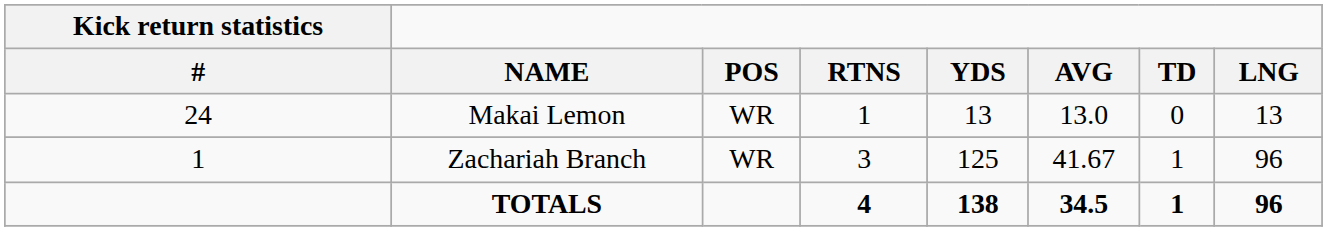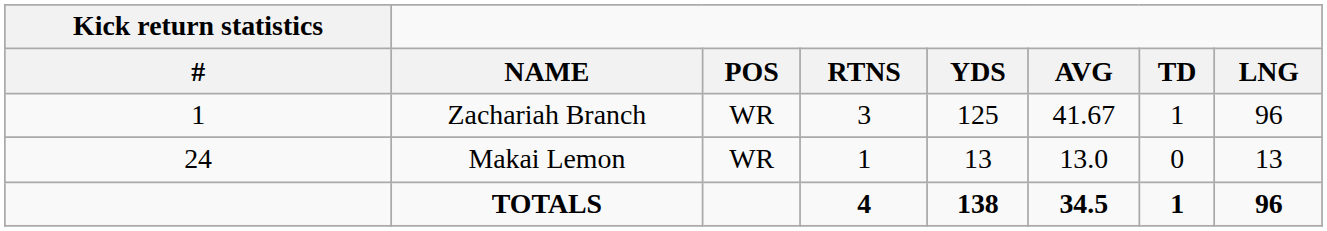rows swapped: (547, 159) <-> (547, 114)
